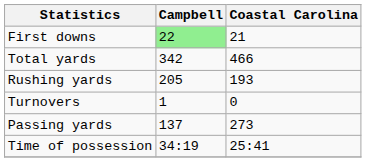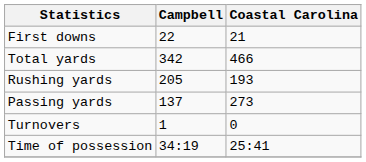(167, 37) lightgreen background -> (167, 37) no background
rows swapped: (60, 125) <-> (44, 103)
